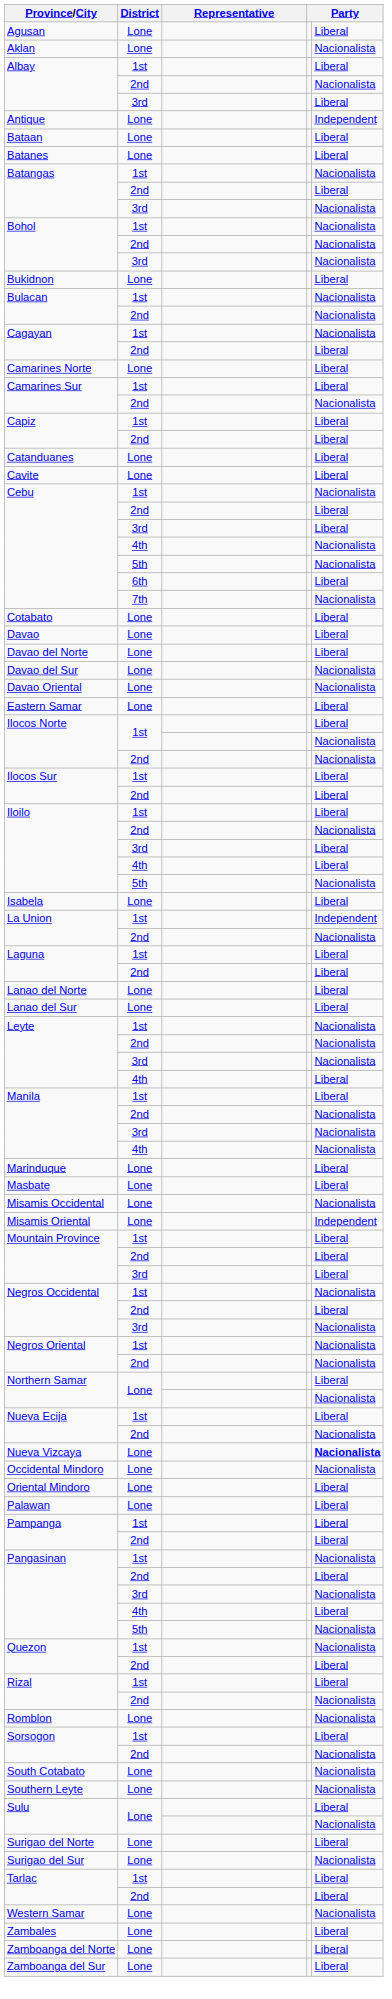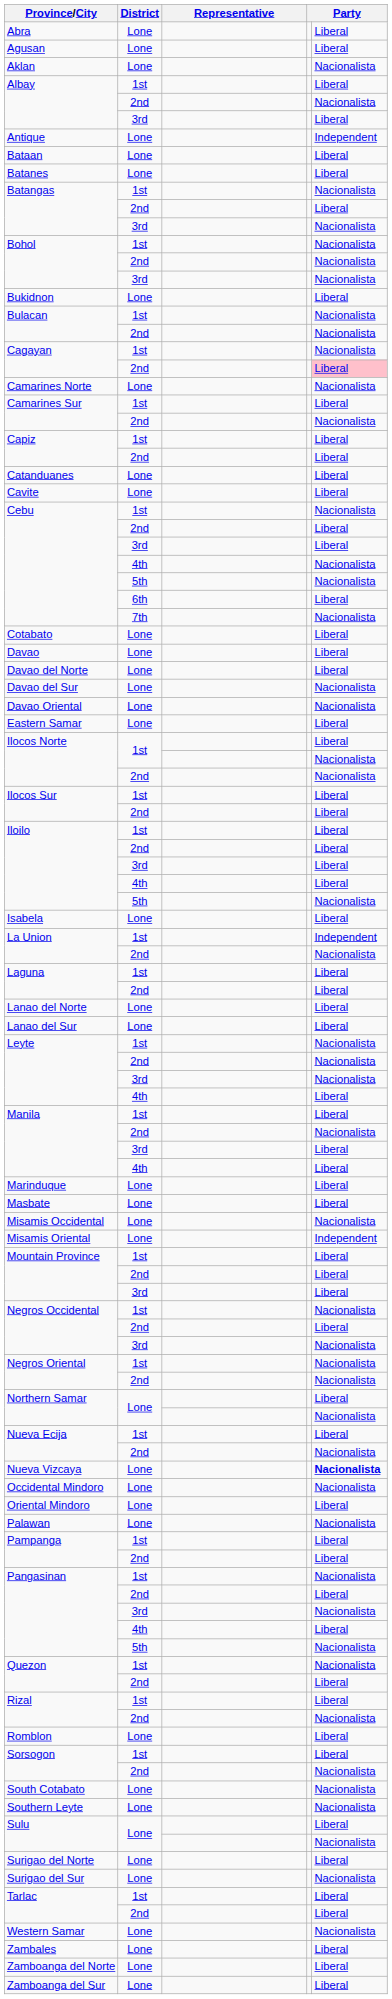+ row: (19, 31)
(331, 350) no background -> (331, 368) pink background
(331, 368) Liberal -> (345, 386) Nacionalista
(345, 830) Nacionalista -> (331, 848) Liberal
(345, 1132) Nacionalista -> (331, 1150) Liberal
(345, 1150) Nacionalista -> (331, 1167) Liberal
(331, 1505) Liberal -> (345, 1523) Nacionalista
(345, 1718) Nacionalista -> (331, 1736) Liberal
